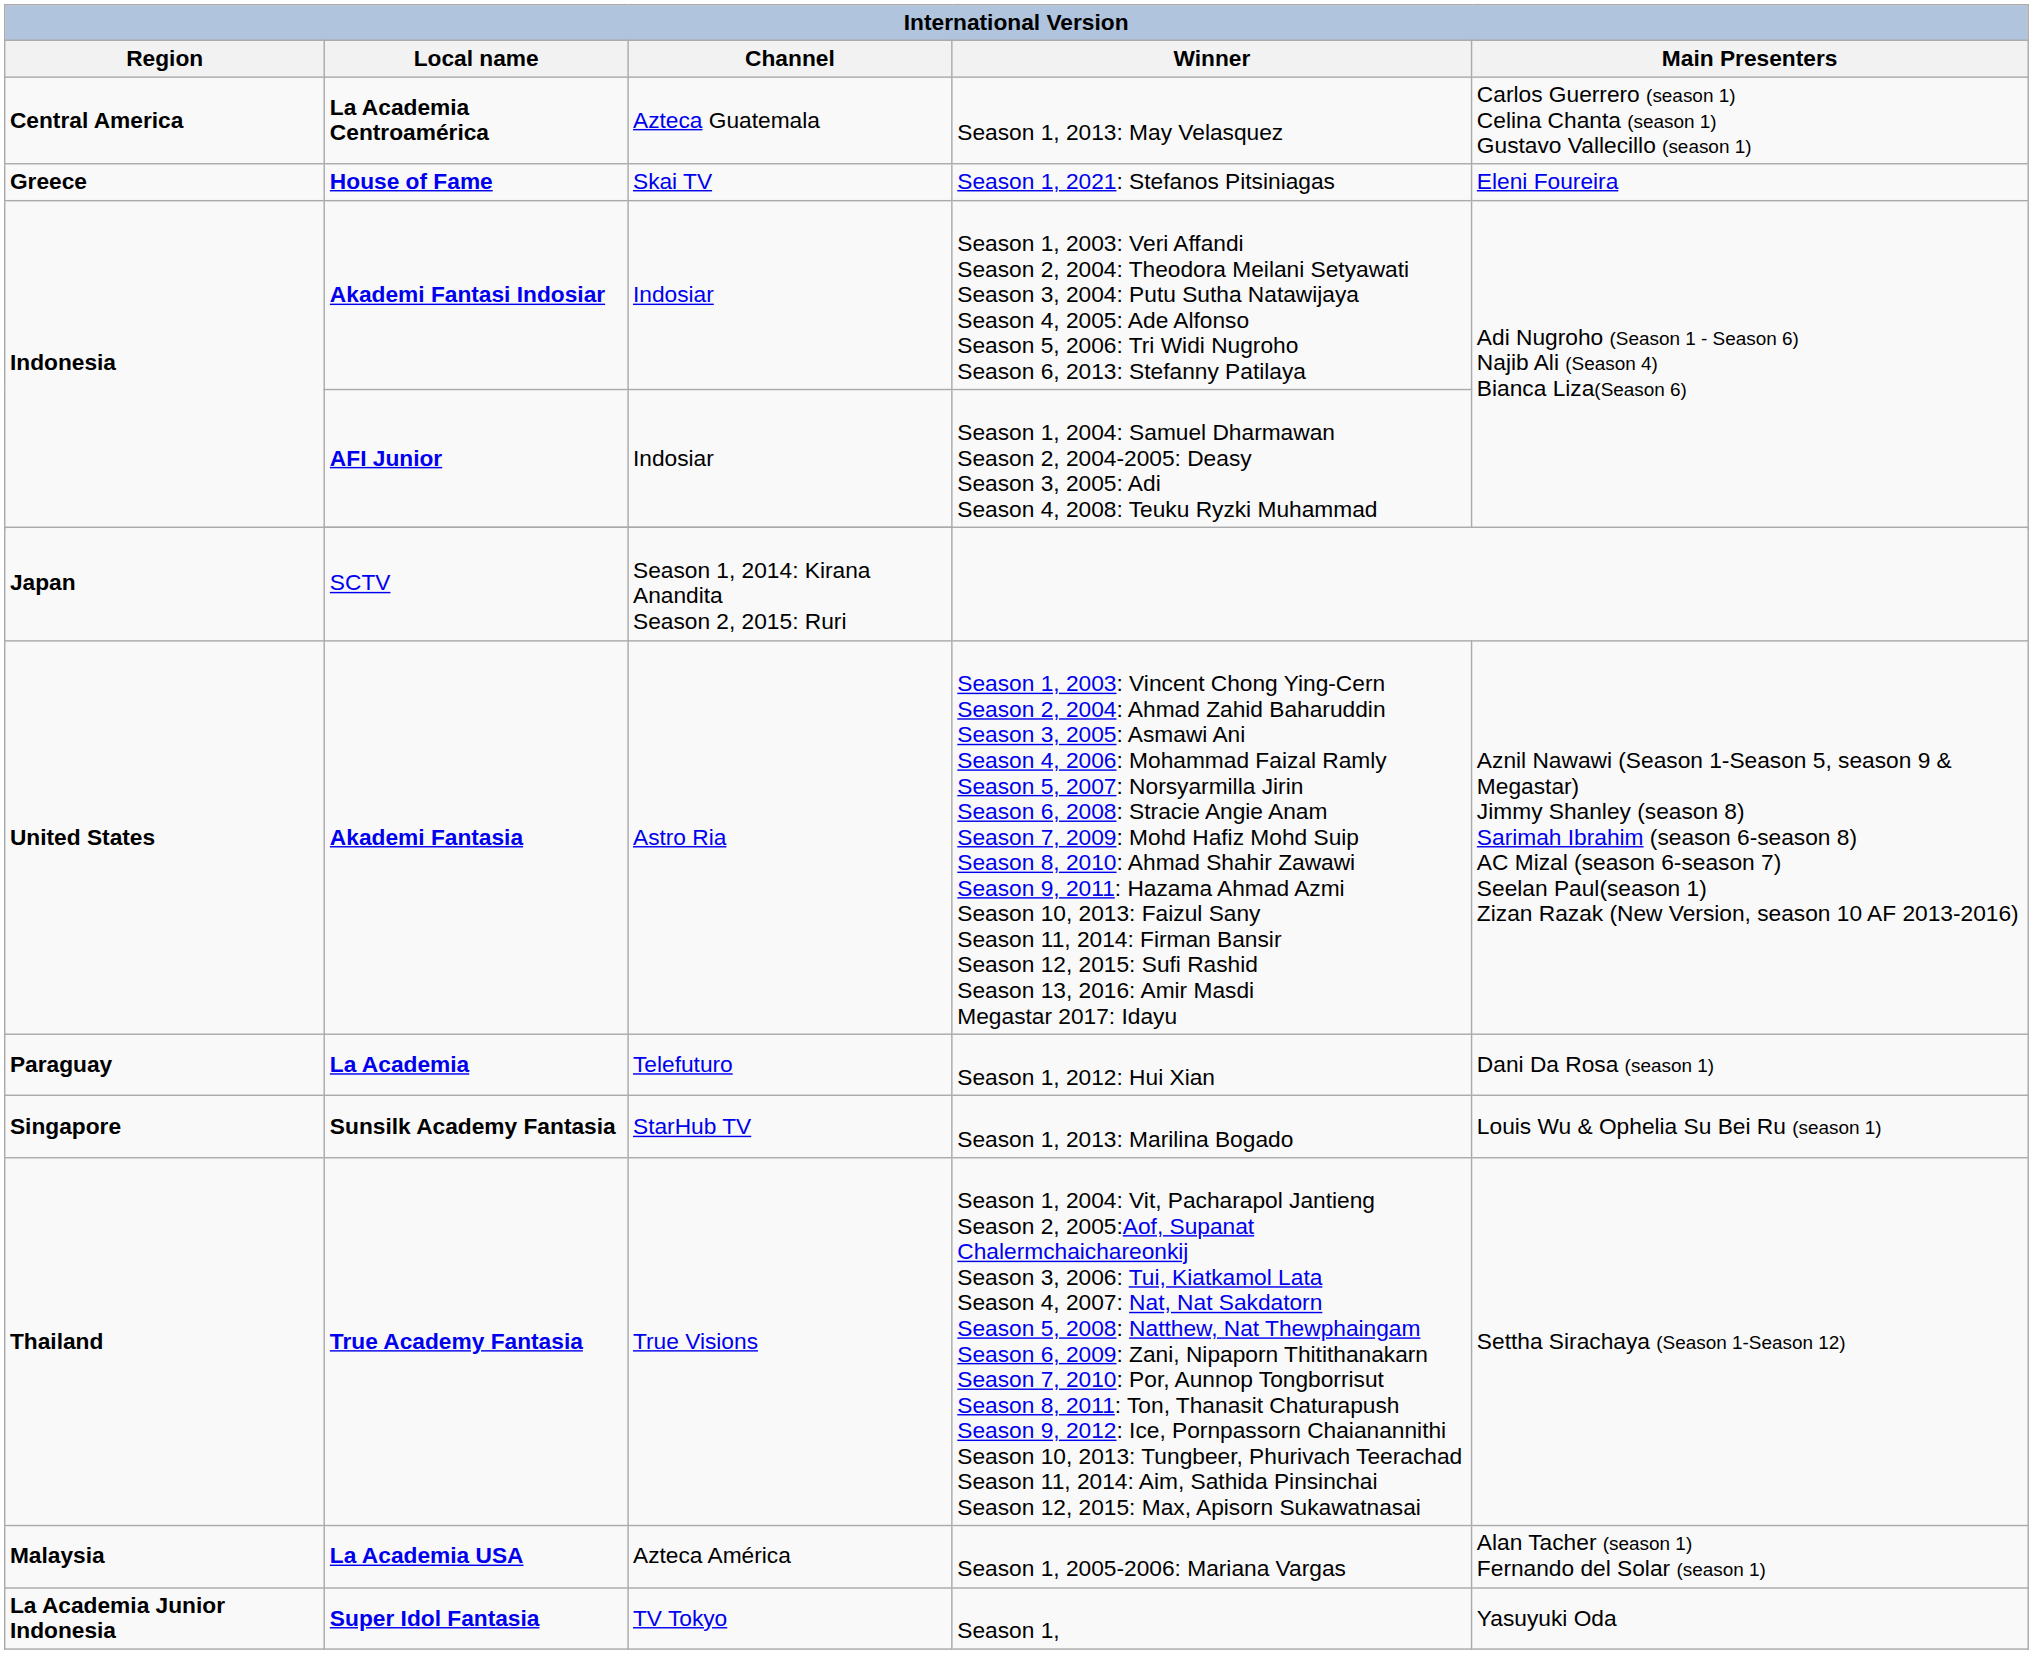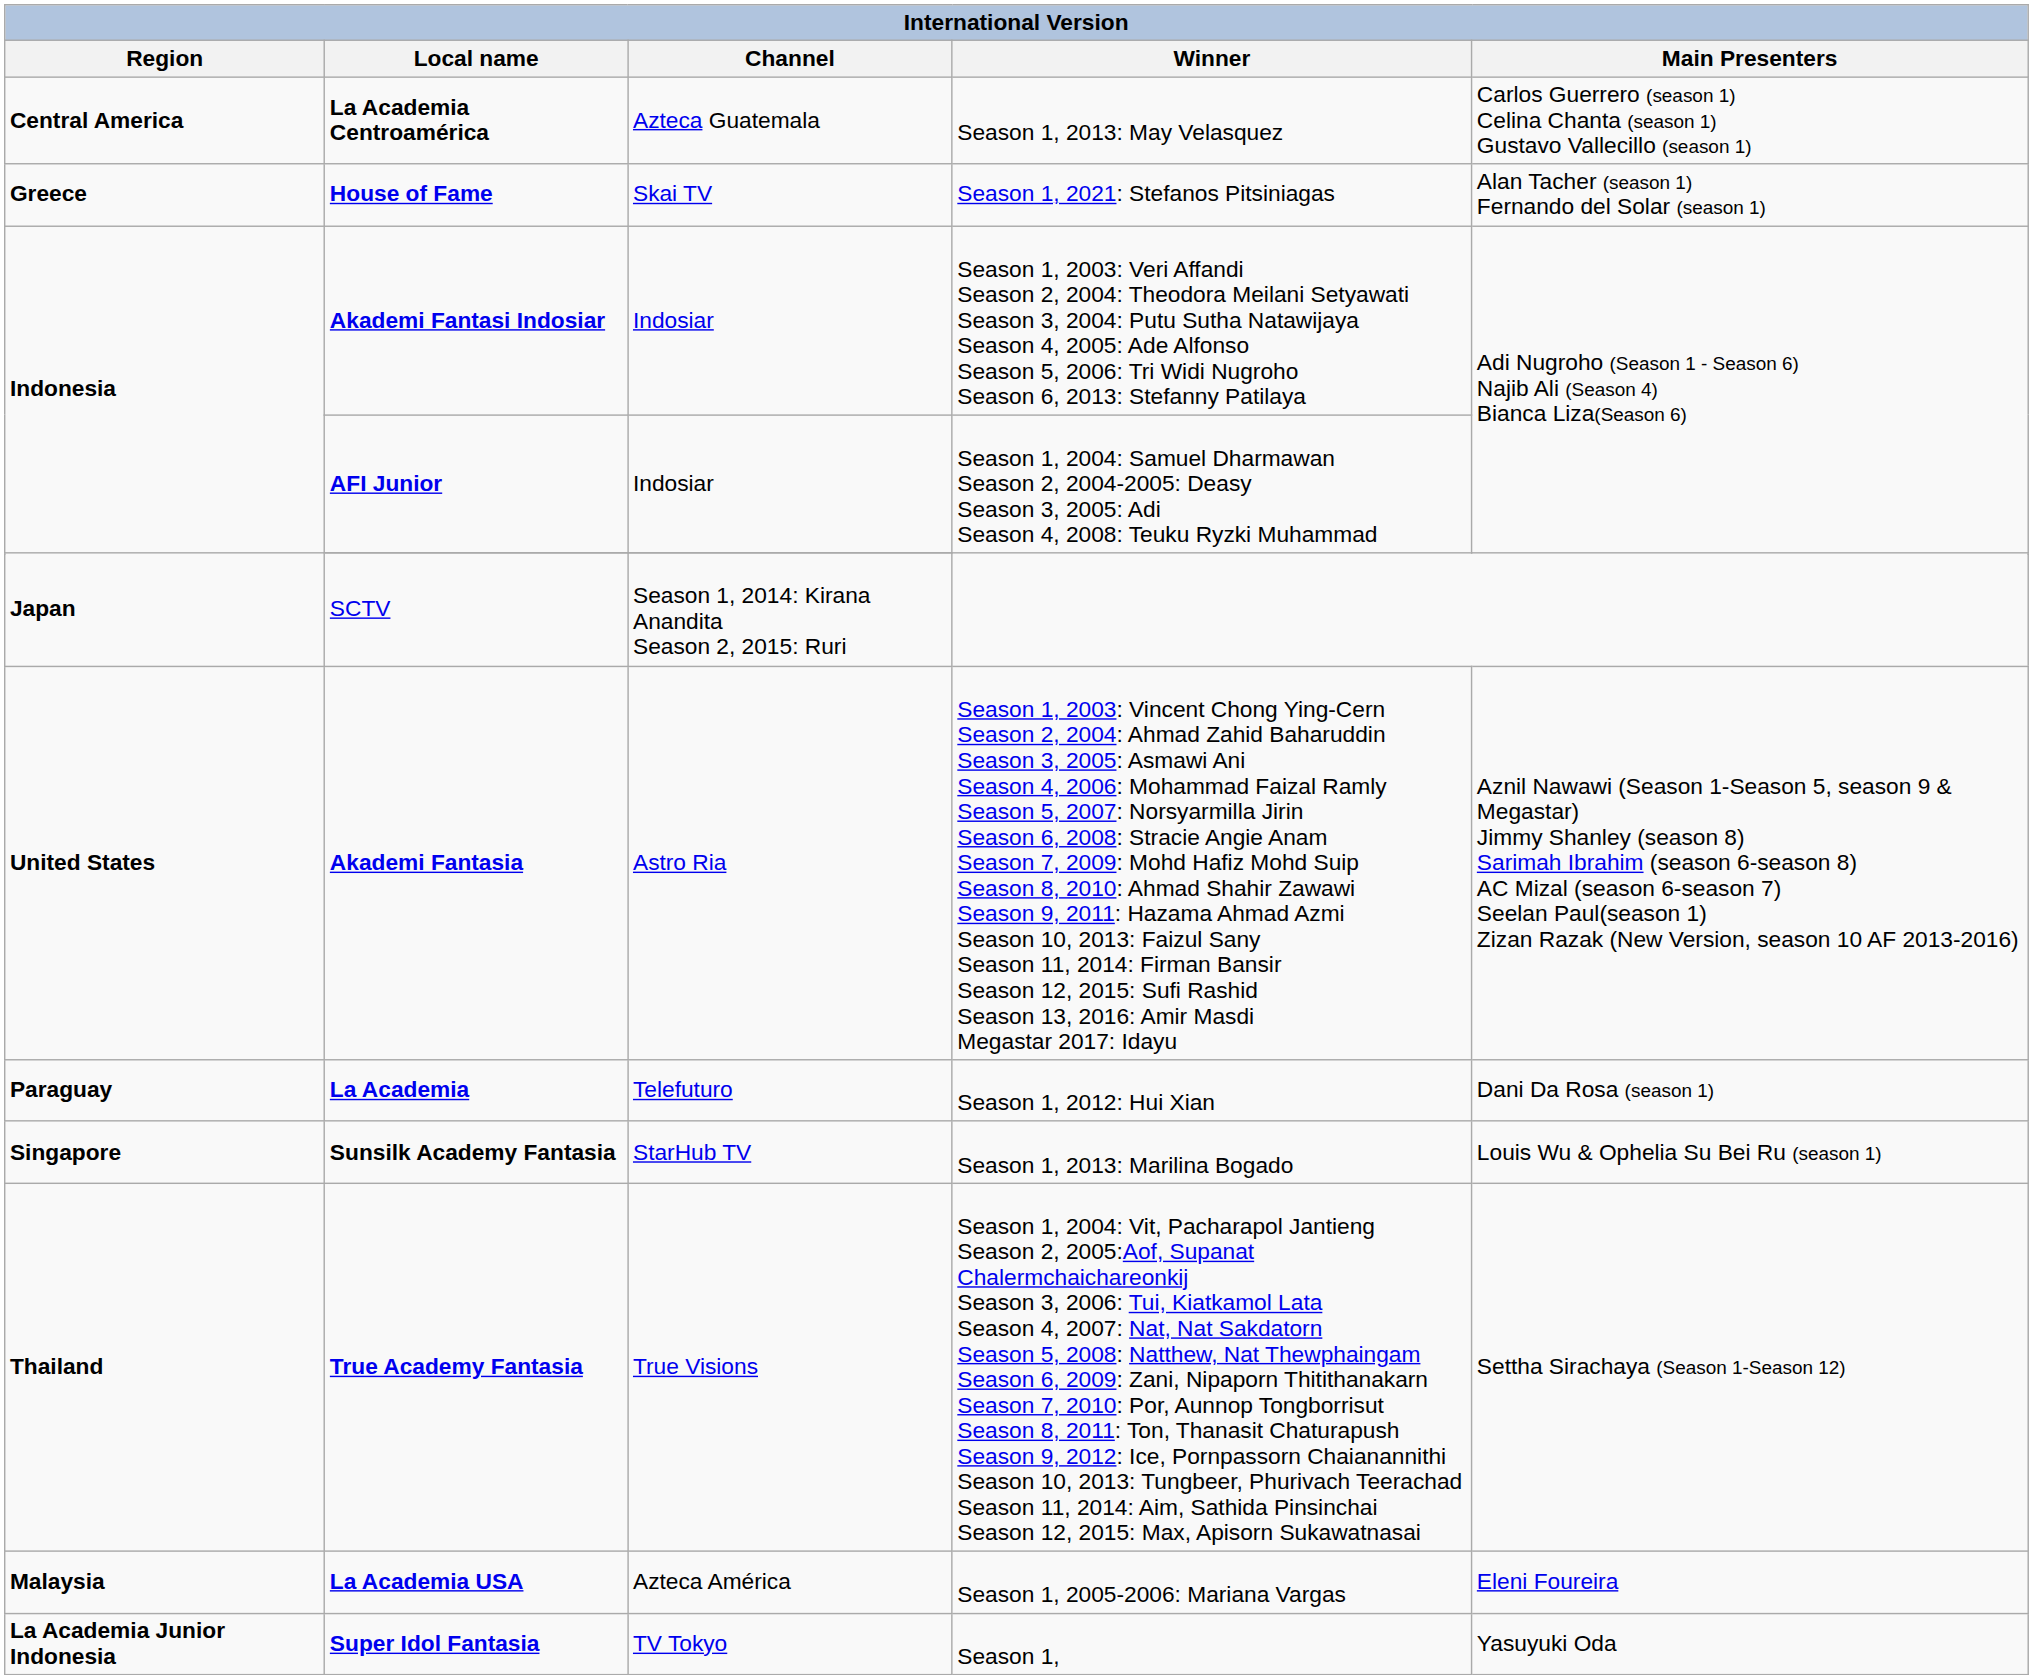(1548, 181) Eleni Foureira -> (1621, 194) Alan Tacher (season 1) Fernando del Solar (season 1)
(1621, 1556) Alan Tacher (season 1) Fernando del Solar (season 1) -> (1548, 1581) Eleni Foureira
